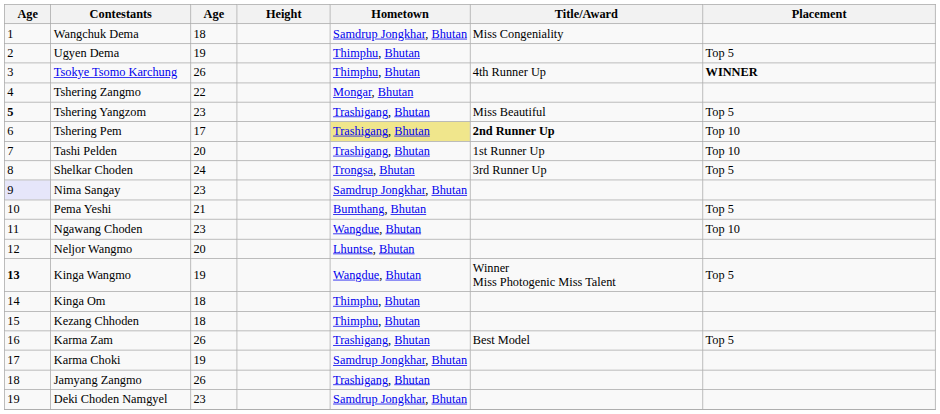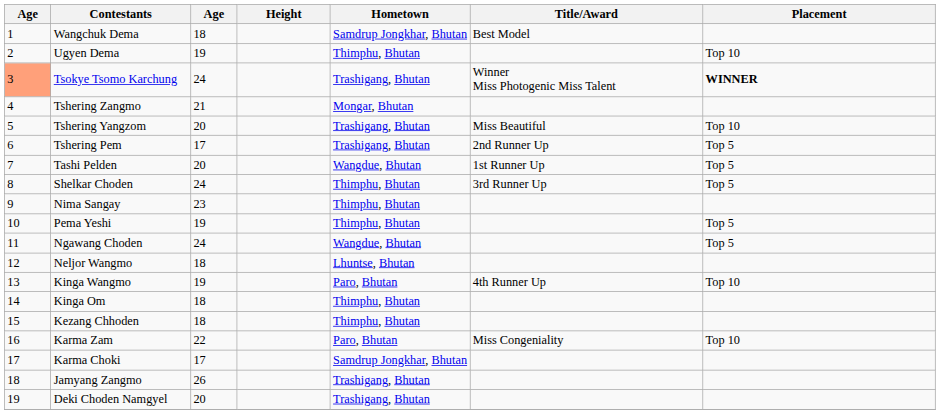(518, 33) Miss Congeniality -> (501, 33) Best Model
(720, 53) Top 5 -> (723, 53) Top 10
(10, 72) no background -> (10, 79) lightsalmon background
(200, 72) 26 -> (200, 79) 24
(377, 72) Thimphu, Bhutan -> (381, 79) Trashigang, Bhutan
(509, 72) 4th Runner Up -> (544, 79) Winner Miss Photogenic Miss Talent
(200, 92) 22 -> (200, 106) 21
(10, 111) bold -> (10, 125) normal
(200, 111) 23 -> (200, 125) 20
(720, 111) Top 5 -> (723, 125) Top 10
(381, 131) khaki background -> (381, 145) no background
(514, 131) bold -> (511, 145) normal
(723, 131) Top 10 -> (720, 145) Top 5
(381, 151) Trashigang, Bhutan -> (377, 164) Wangdue, Bhutan
(723, 151) Top 10 -> (720, 164) Top 5
(374, 170) Trongsa, Bhutan -> (377, 184) Thimphu, Bhutan
(10, 190) lavender background -> (10, 203) no background
(400, 190) Samdrup Jongkhar, Bhutan -> (377, 203) Thimphu, Bhutan
(200, 209) 21 -> (200, 223) 19
(380, 209) Bumthang, Bhutan -> (377, 223) Thimphu, Bhutan
(200, 229) 23 -> (200, 243) 24
(723, 229) Top 10 -> (720, 243) Top 5
(200, 248) 20 -> (200, 262) 18
(13, 275) bold -> (13, 282) normal
(377, 275) Wangdue, Bhutan -> (365, 282) Paro, Bhutan
(544, 275) Winner Miss Photogenic Miss Talent -> (509, 282) 4th Runner Up
(720, 275) Top 5 -> (723, 282) Top 10
(200, 340) 26 -> (200, 340) 22
(381, 340) Trashigang, Bhutan -> (365, 340) Paro, Bhutan
(501, 340) Best Model -> (518, 340) Miss Congeniality
(720, 340) Top 5 -> (723, 340) Top 10
(200, 360) 19 -> (200, 360) 17
(200, 399) 23 -> (200, 399) 20
(400, 399) Samdrup Jongkhar, Bhutan -> (381, 399) Trashigang, Bhutan
